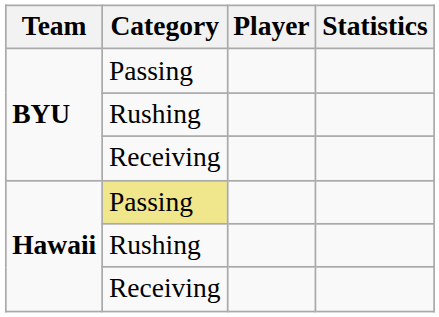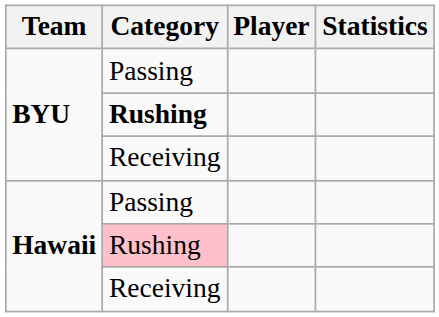(155, 114) normal -> (158, 114) bold
(151, 201) khaki background -> (151, 201) no background
(155, 245) no background -> (155, 245) pink background
